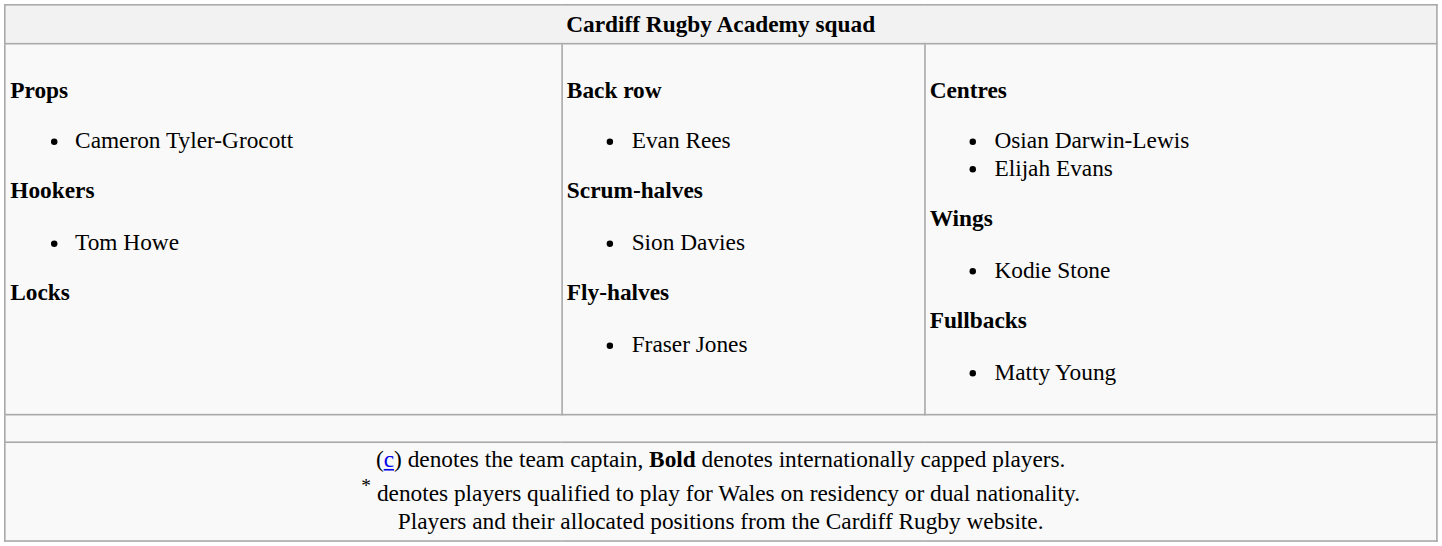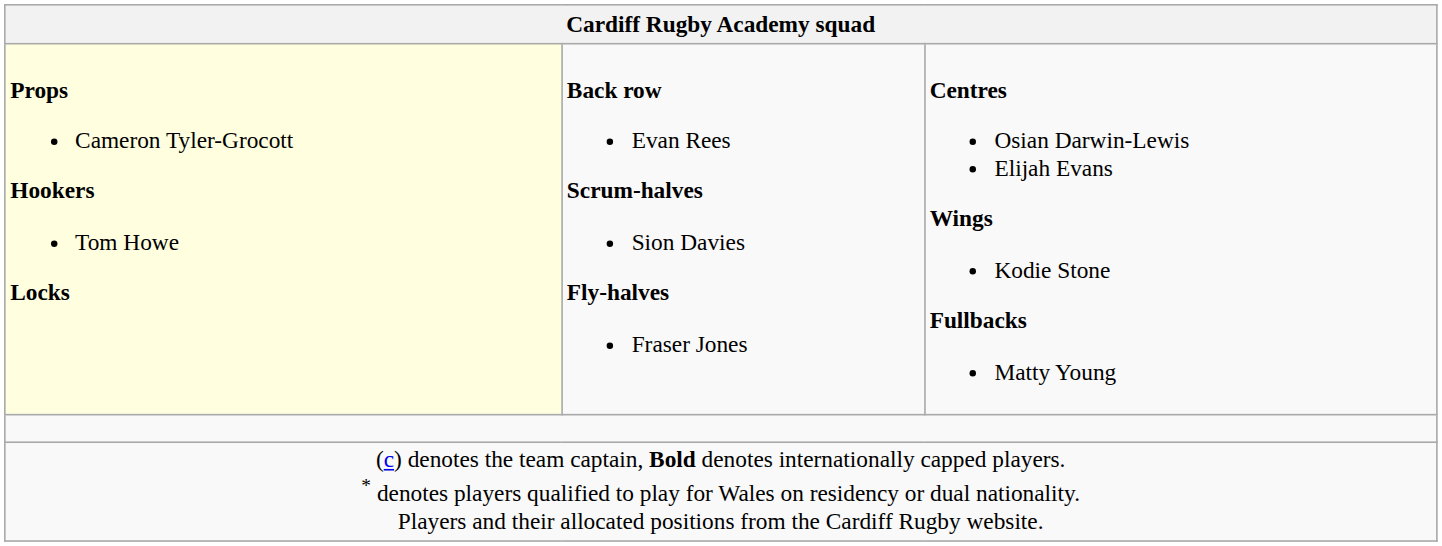(283, 191) no background -> (283, 191) lightyellow background
